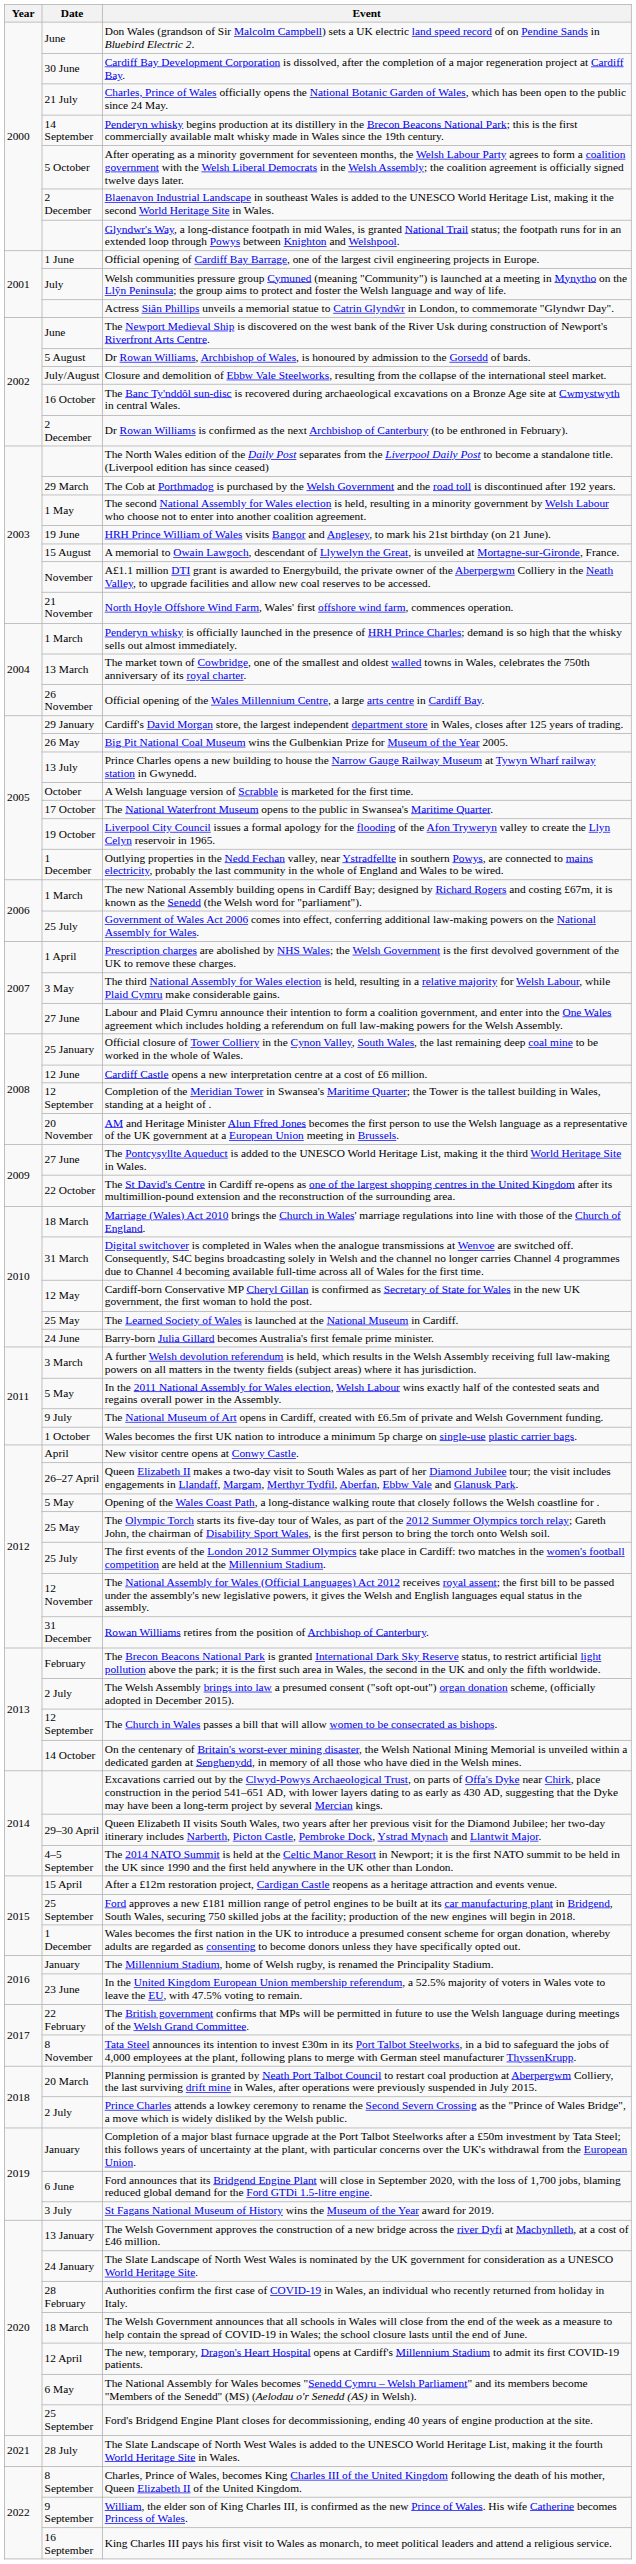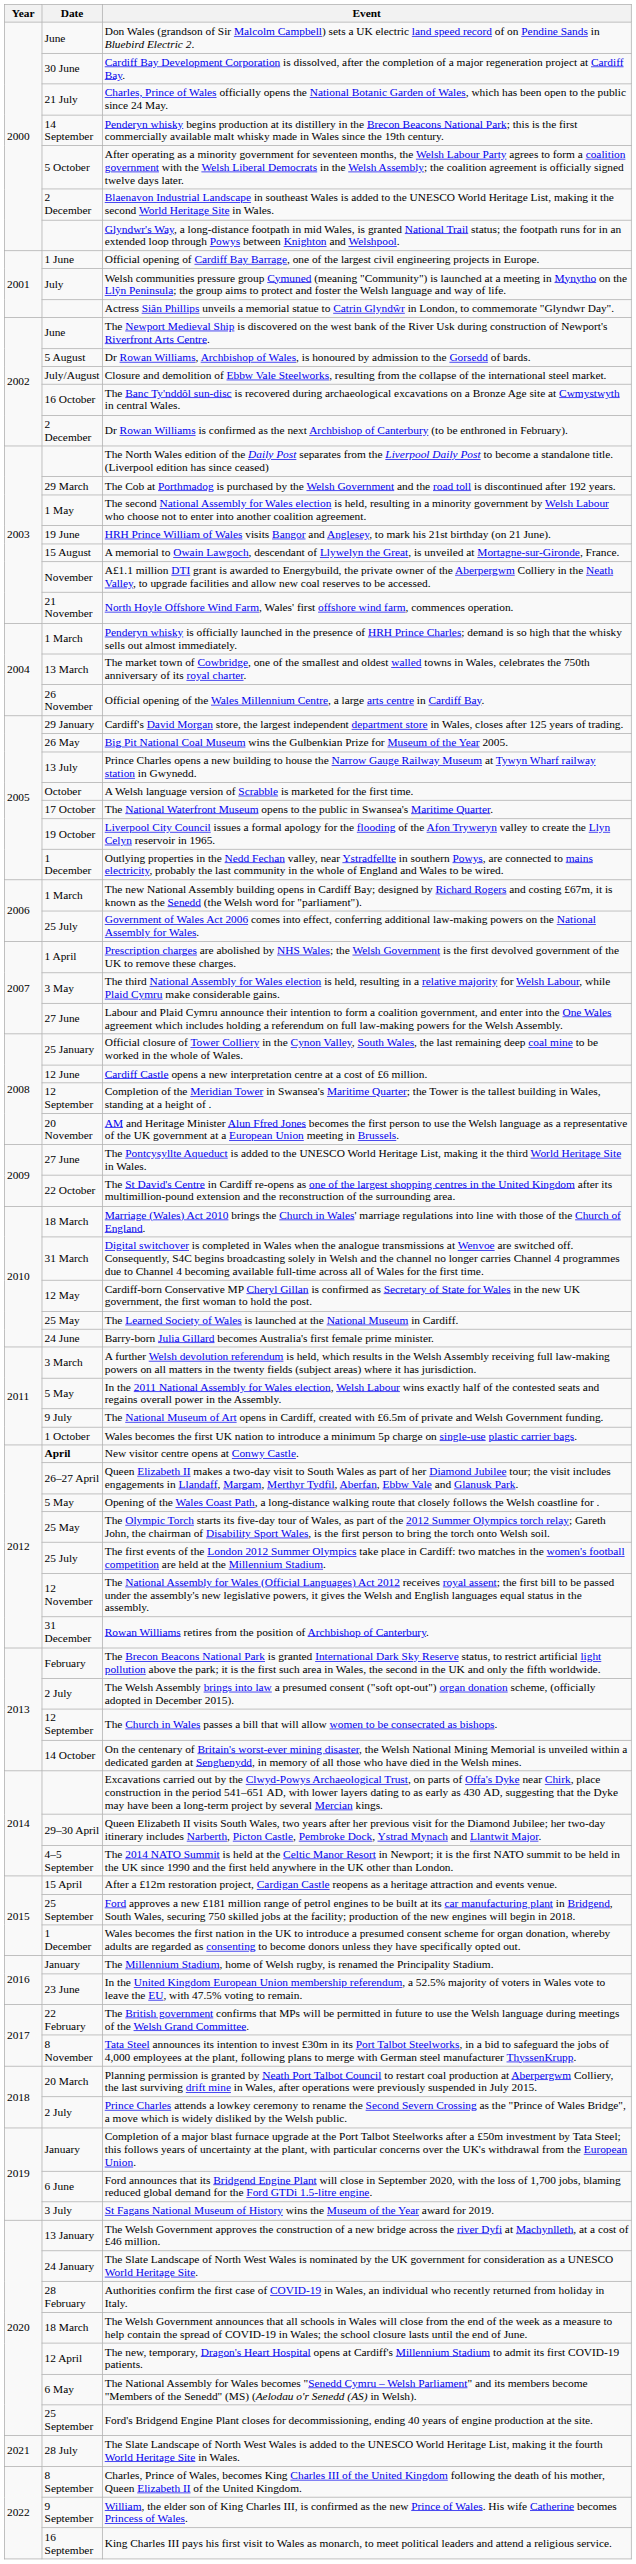(57, 1454) normal -> (58, 1454) bold
